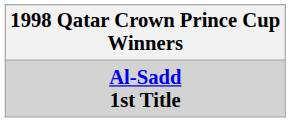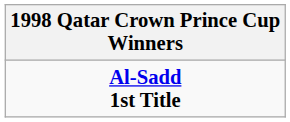(145, 88) lightgrey background -> (145, 88) no background
